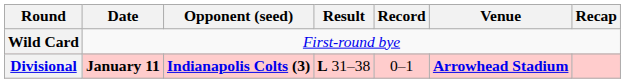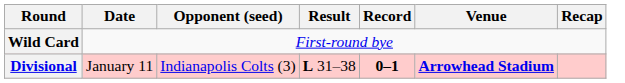(123, 66) bold -> (120, 66) normal
(239, 66) bold -> (228, 66) normal
(402, 66) normal -> (387, 66) bold
